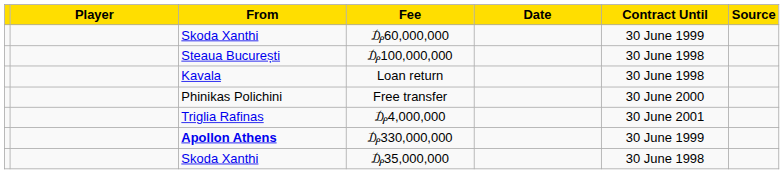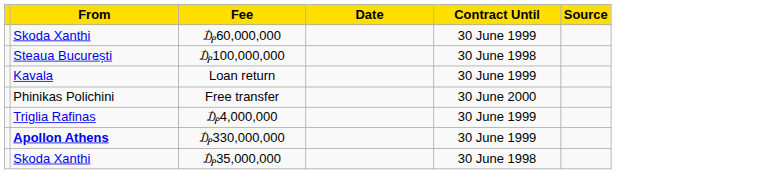- column: (94, 14)
(665, 76) 30 June 1998 -> (497, 76) 30 June 1999
(665, 117) 30 June 2001 -> (497, 117) 30 June 1999
